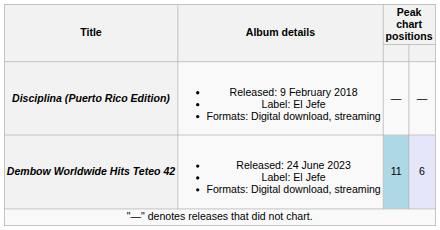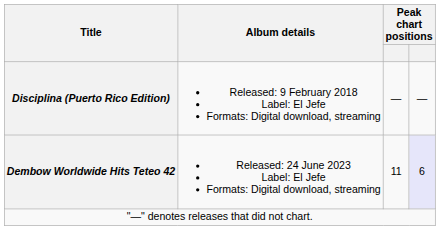(396, 172) lightblue background -> (396, 172) no background
